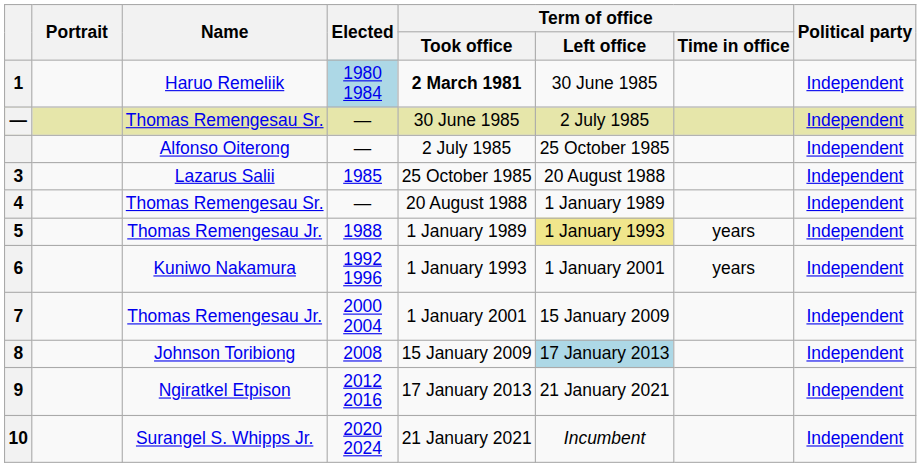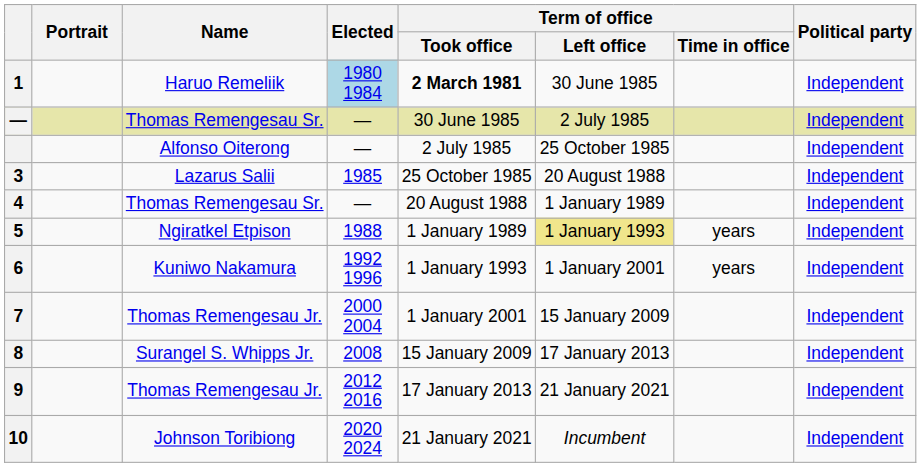(225, 231) Thomas Remengesau Jr. -> (225, 231) Ngiratkel Etpison
(225, 353) Johnson Toribiong -> (225, 353) Surangel S. Whipps Jr.
(605, 353) lightblue background -> (605, 353) no background
(225, 391) Ngiratkel Etpison -> (225, 391) Thomas Remengesau Jr.
(225, 438) Surangel S. Whipps Jr. -> (225, 438) Johnson Toribiong
